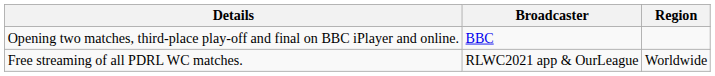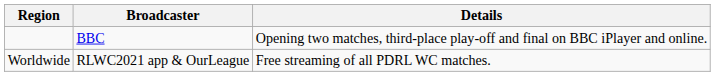columns swapped: (676, 15) <-> (233, 15)
